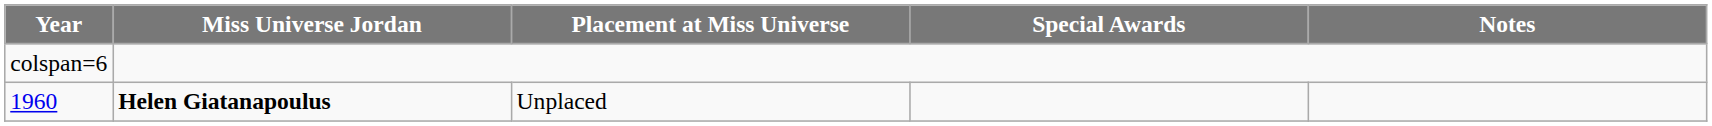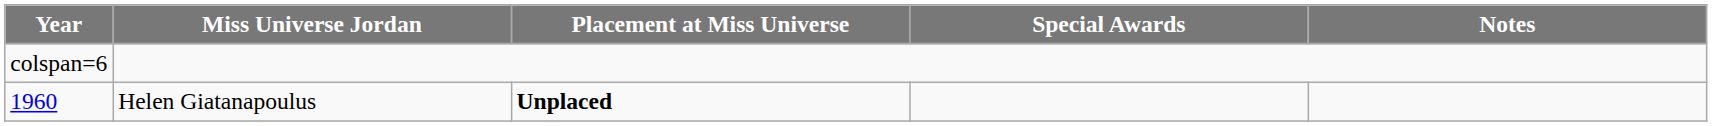(224, 101) bold -> (217, 101) normal
(562, 101) normal -> (564, 101) bold
